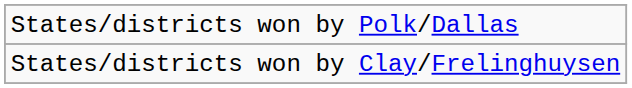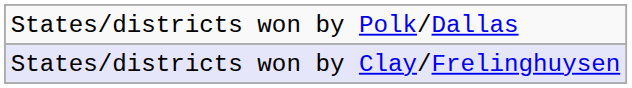(315, 64) no background -> (315, 64) lavender background
